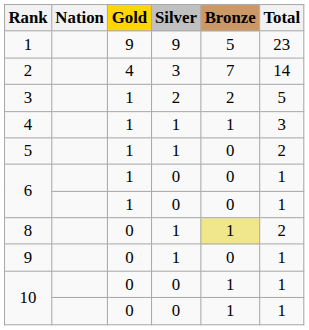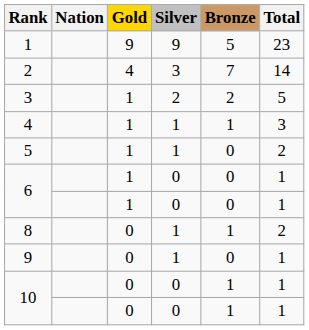(230, 230) khaki background -> (230, 230) no background
